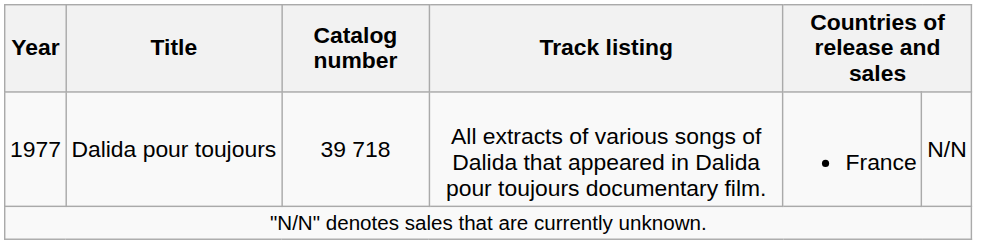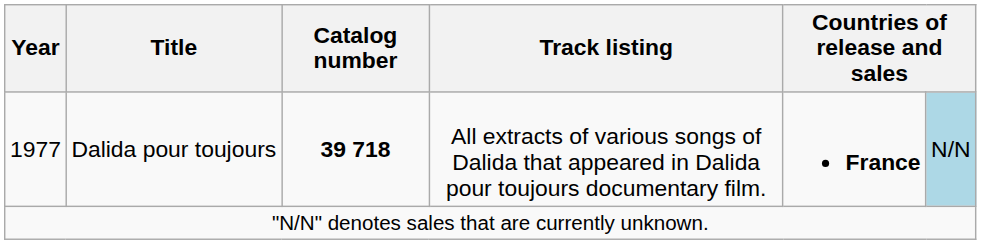(355, 149) normal -> (355, 149) bold
(853, 162) normal -> (854, 162) bold
(947, 149) no background -> (951, 149) lightblue background
